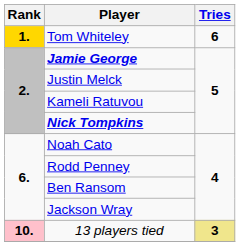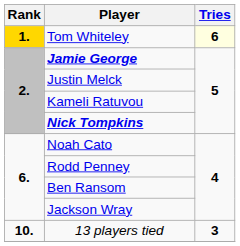(215, 36) no background -> (215, 36) lightyellow background
(24, 230) pink background -> (24, 230) no background
(215, 230) khaki background -> (215, 230) no background
